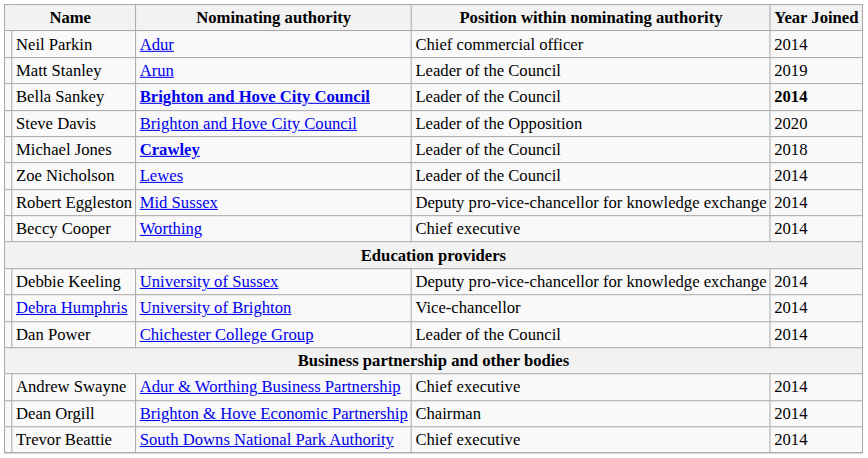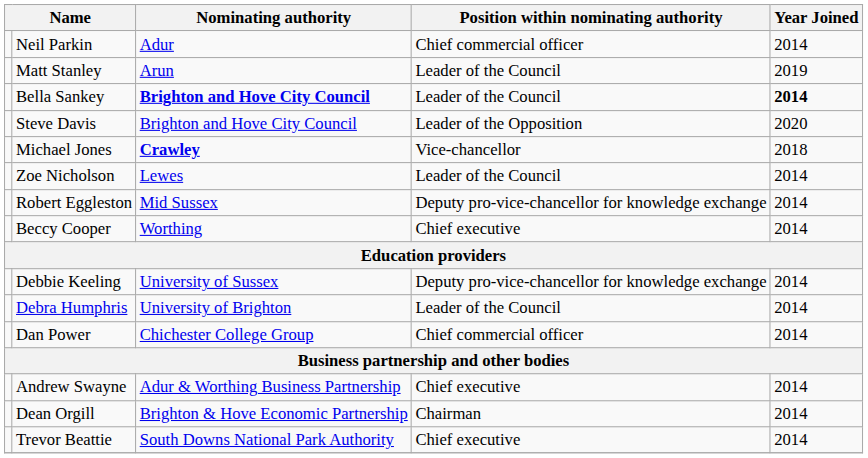(488, 149) Leader of the Council -> (468, 149) Vice-chancellor
(468, 307) Vice-chancellor -> (488, 307) Leader of the Council
(488, 334) Leader of the Council -> (499, 334) Chief commercial officer
